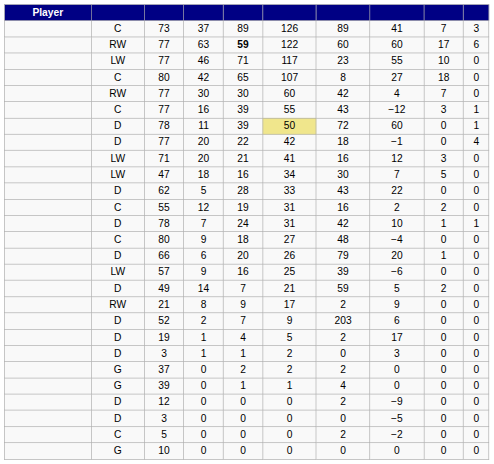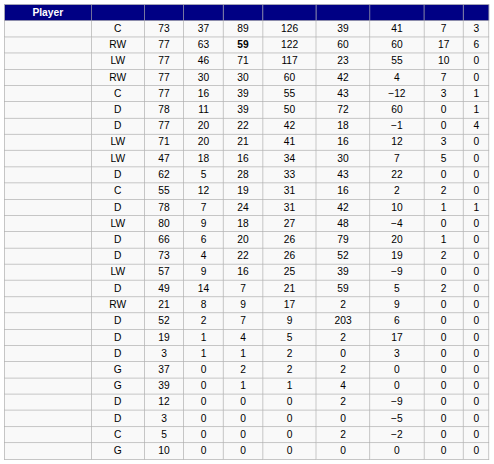(343, 28) 89 -> (343, 28) 39
- row: (164, 77)
(290, 126) khaki background -> (290, 110) no background
(118, 239) C -> (118, 223) LW
+ row: (164, 256)
(397, 272) −6 -> (397, 272) −9
